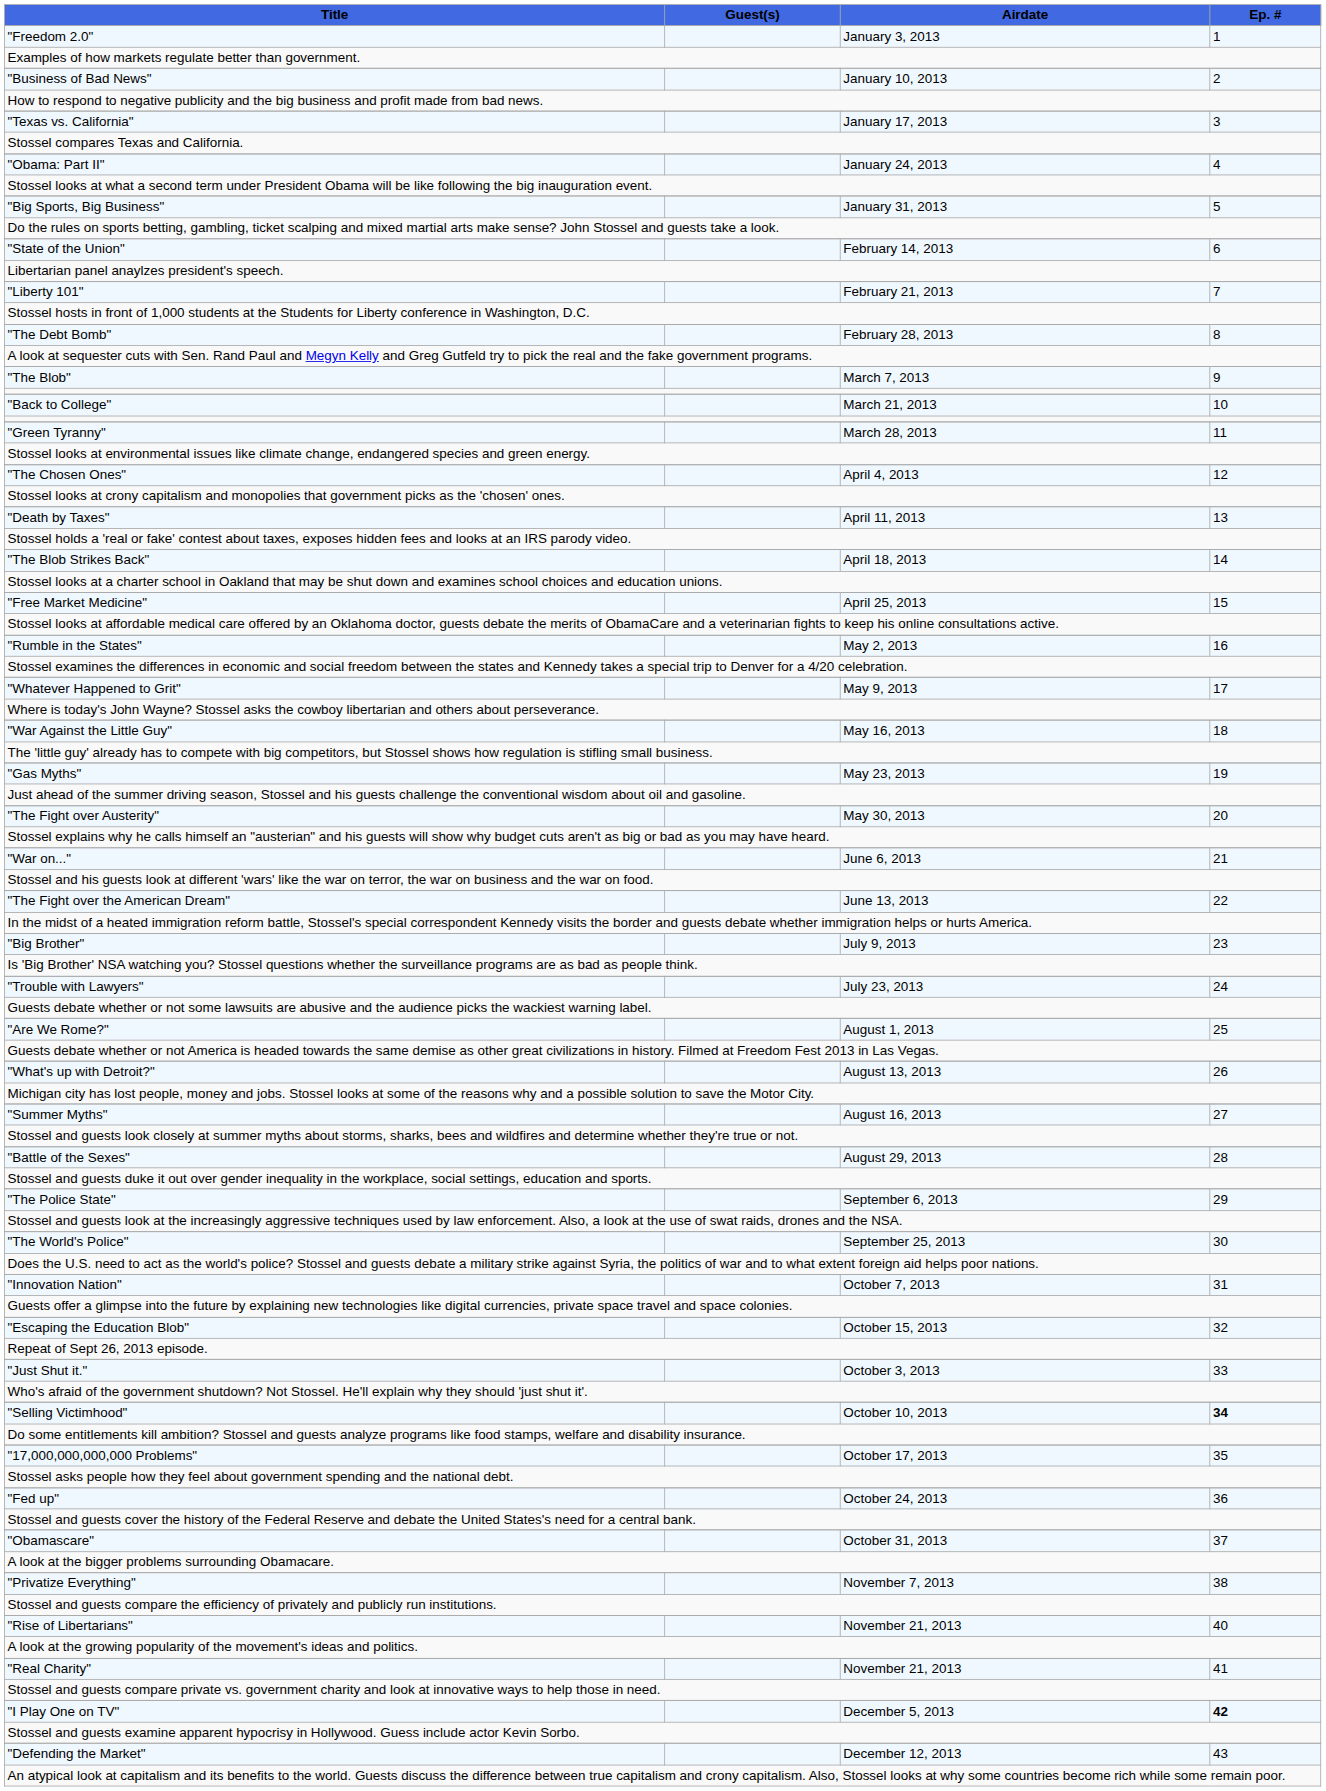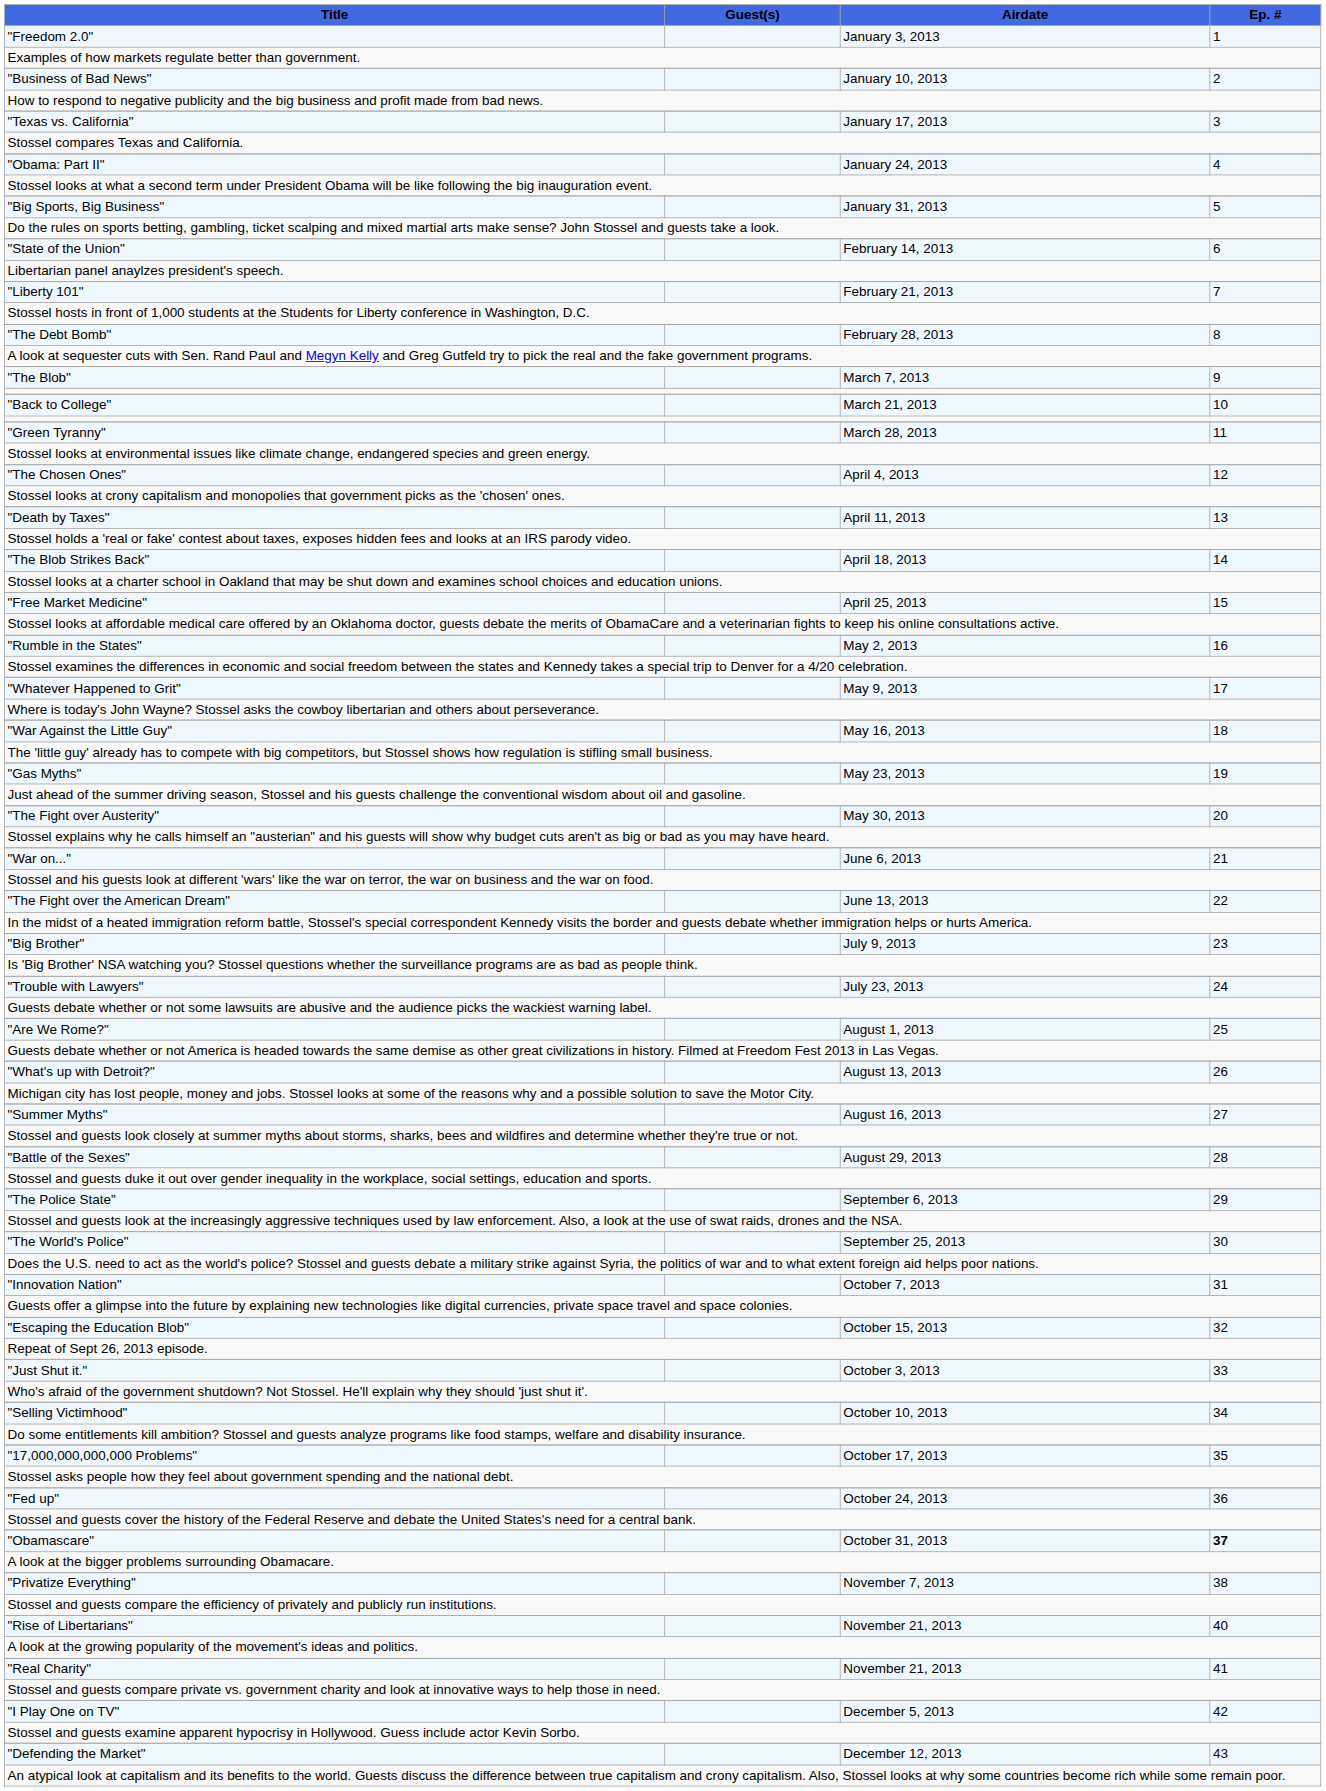(1221, 1413) bold -> (1221, 1413) normal
(1221, 1540) normal -> (1221, 1540) bold
(1221, 1711) bold -> (1221, 1711) normal
